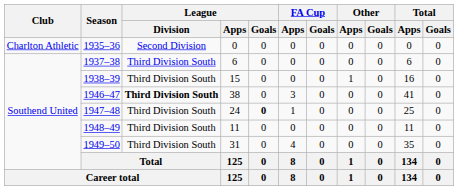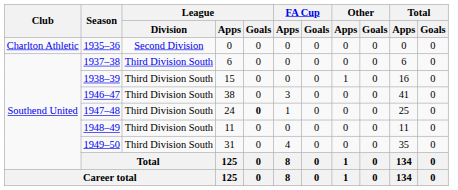(171, 95) bold -> (169, 95) normal
